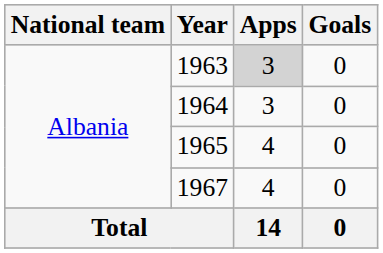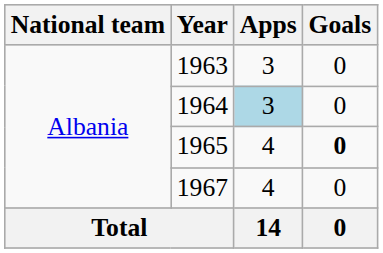(268, 65) lightgrey background -> (268, 65) no background
(268, 106) no background -> (268, 106) lightblue background
(340, 146) normal -> (340, 146) bold
